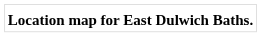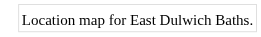(131, 20) bold -> (137, 20) normal
